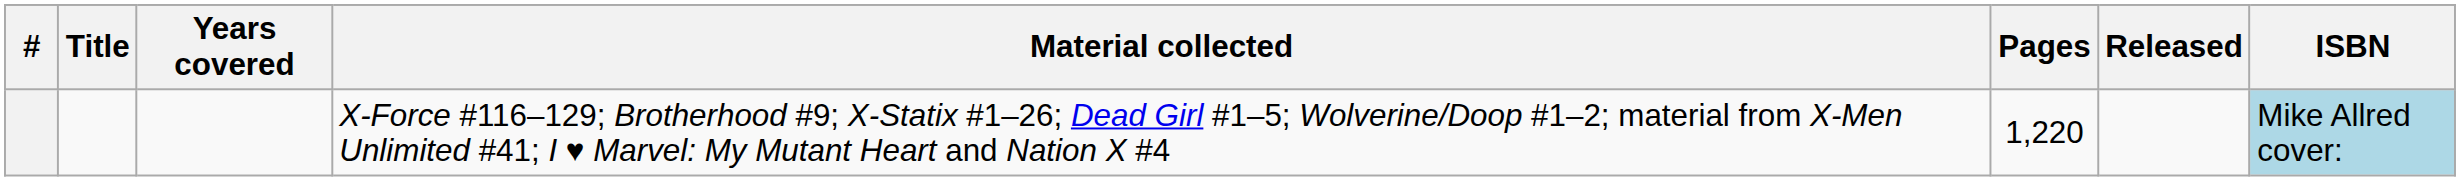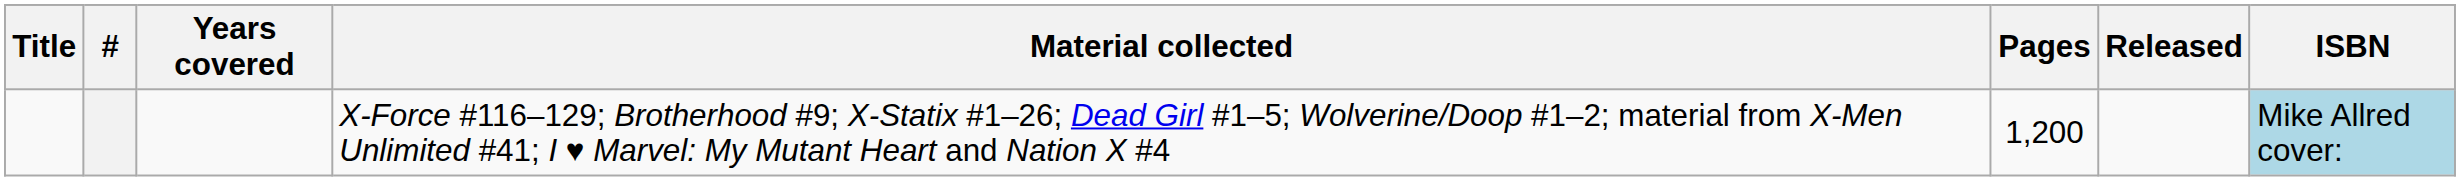columns swapped: (32, 47) <-> (98, 47)
(2044, 132) 1,220 -> (2044, 132) 1,200
